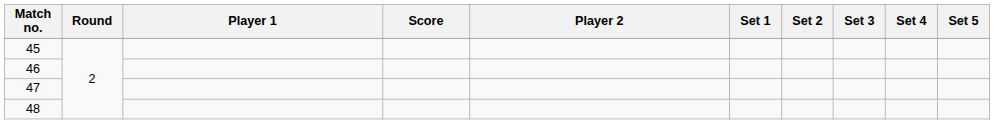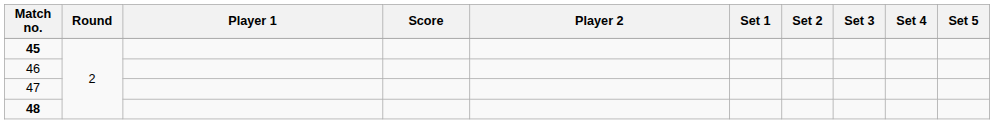(33, 48) normal -> (33, 48) bold
(33, 108) normal -> (33, 108) bold
